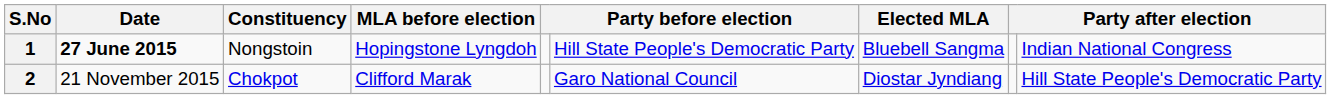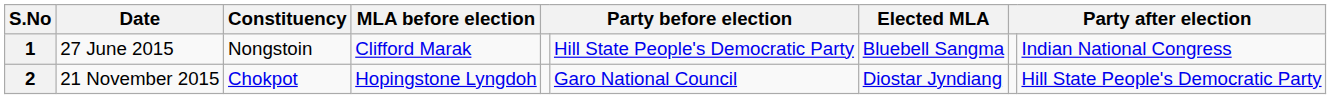(118, 49) bold -> (117, 49) normal
(446, 49) Hopingstone Lyngdoh -> (413, 49) Clifford Marak
(413, 78) Clifford Marak -> (446, 78) Hopingstone Lyngdoh
